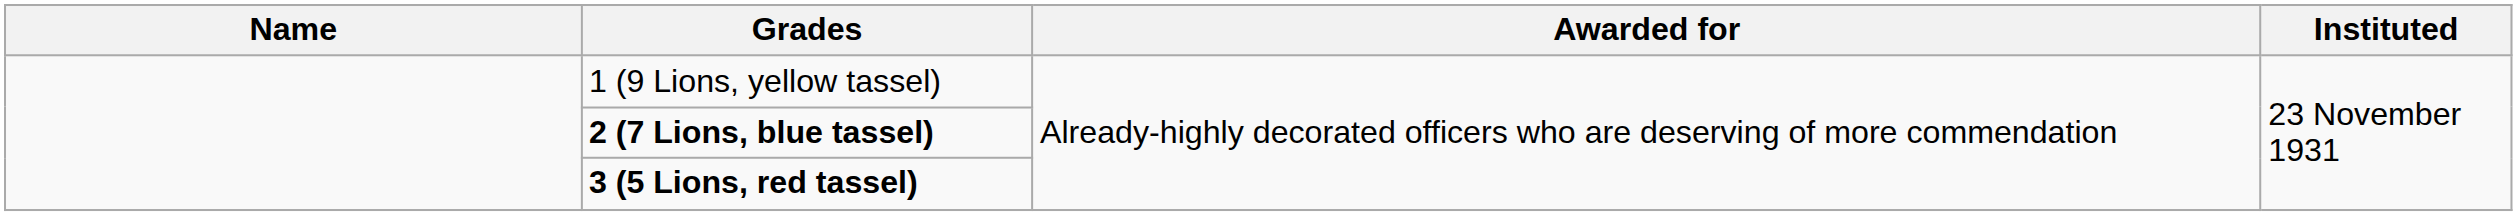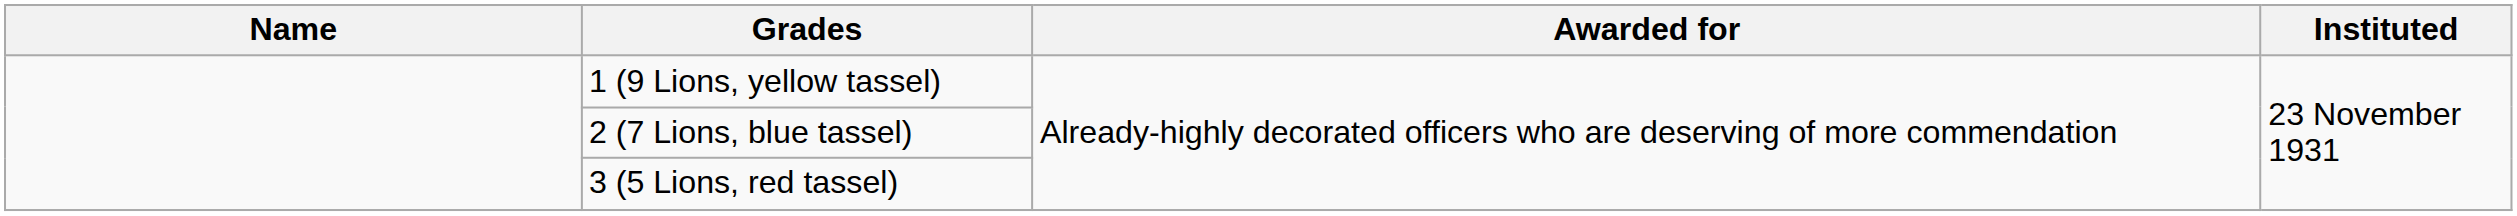(761, 132) bold -> (751, 132) normal
(753, 183) bold -> (744, 183) normal
